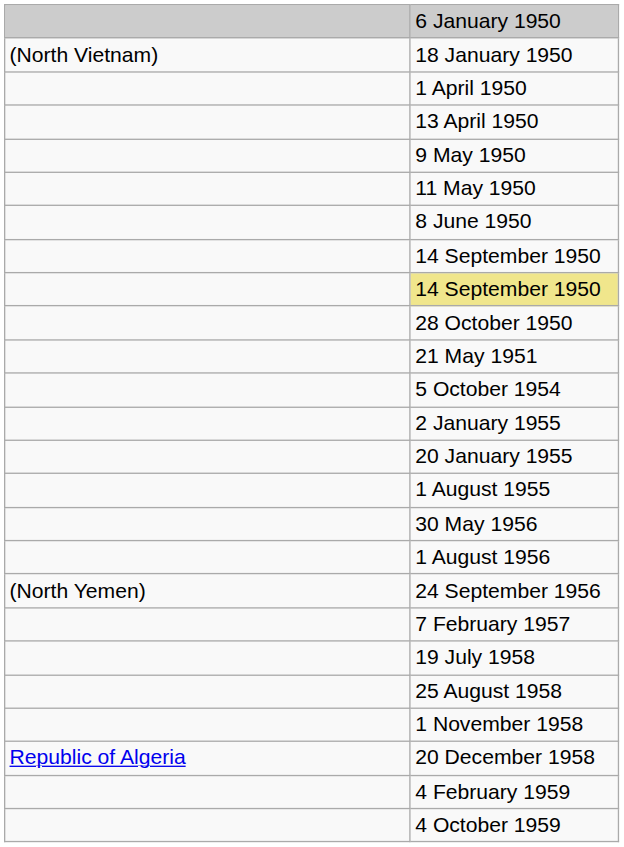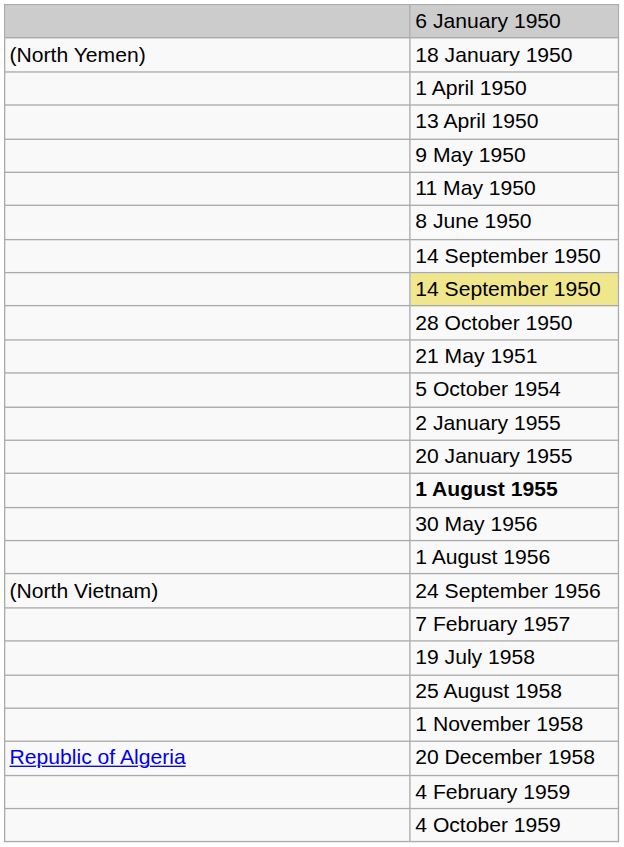(84, 54) (North Vietnam) -> (78, 54) (North Yemen)
(483, 490) normal -> (486, 490) bold
(78, 590) (North Yemen) -> (84, 590) (North Vietnam)
